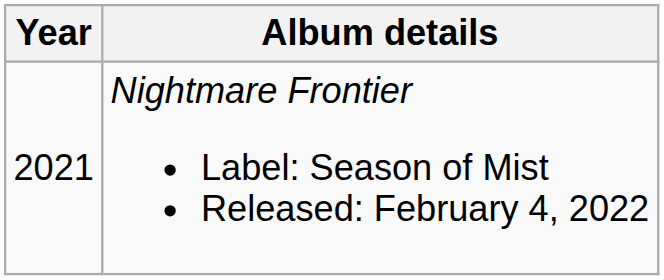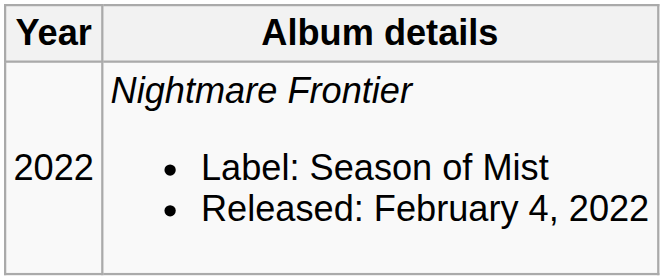(54, 167) 2021 -> (54, 167) 2022
